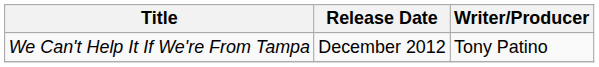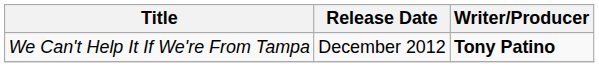(501, 47) normal -> (505, 47) bold
